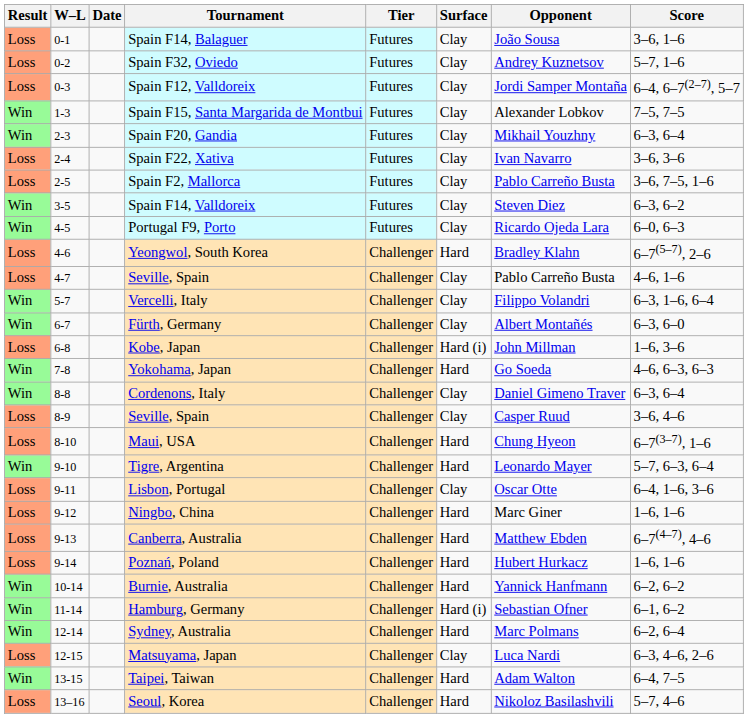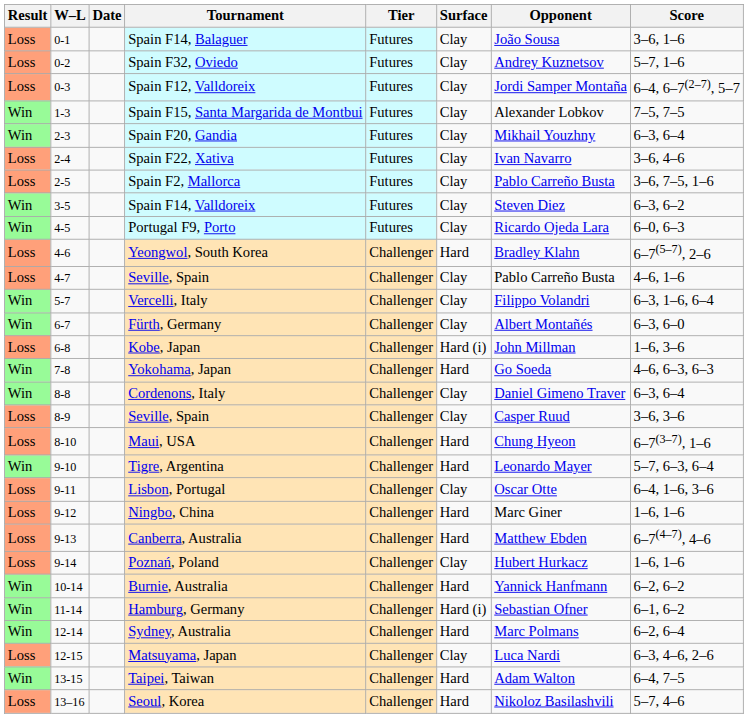(659, 158) 3–6, 3–6 -> (659, 158) 3–6, 4–6
(659, 416) 3–6, 4–6 -> (659, 416) 3–6, 3–6
(454, 562) Hard -> (454, 562) Clay
